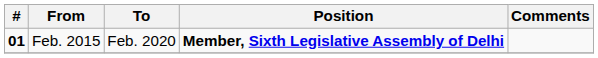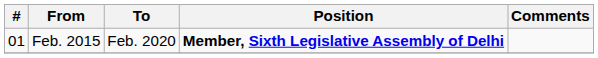(16, 40) bold -> (16, 40) normal
